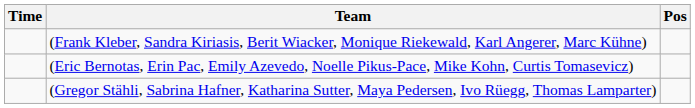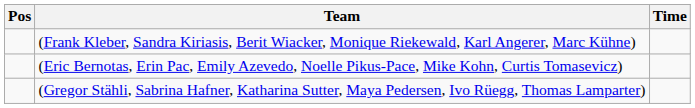columns swapped: (675, 16) <-> (25, 16)
